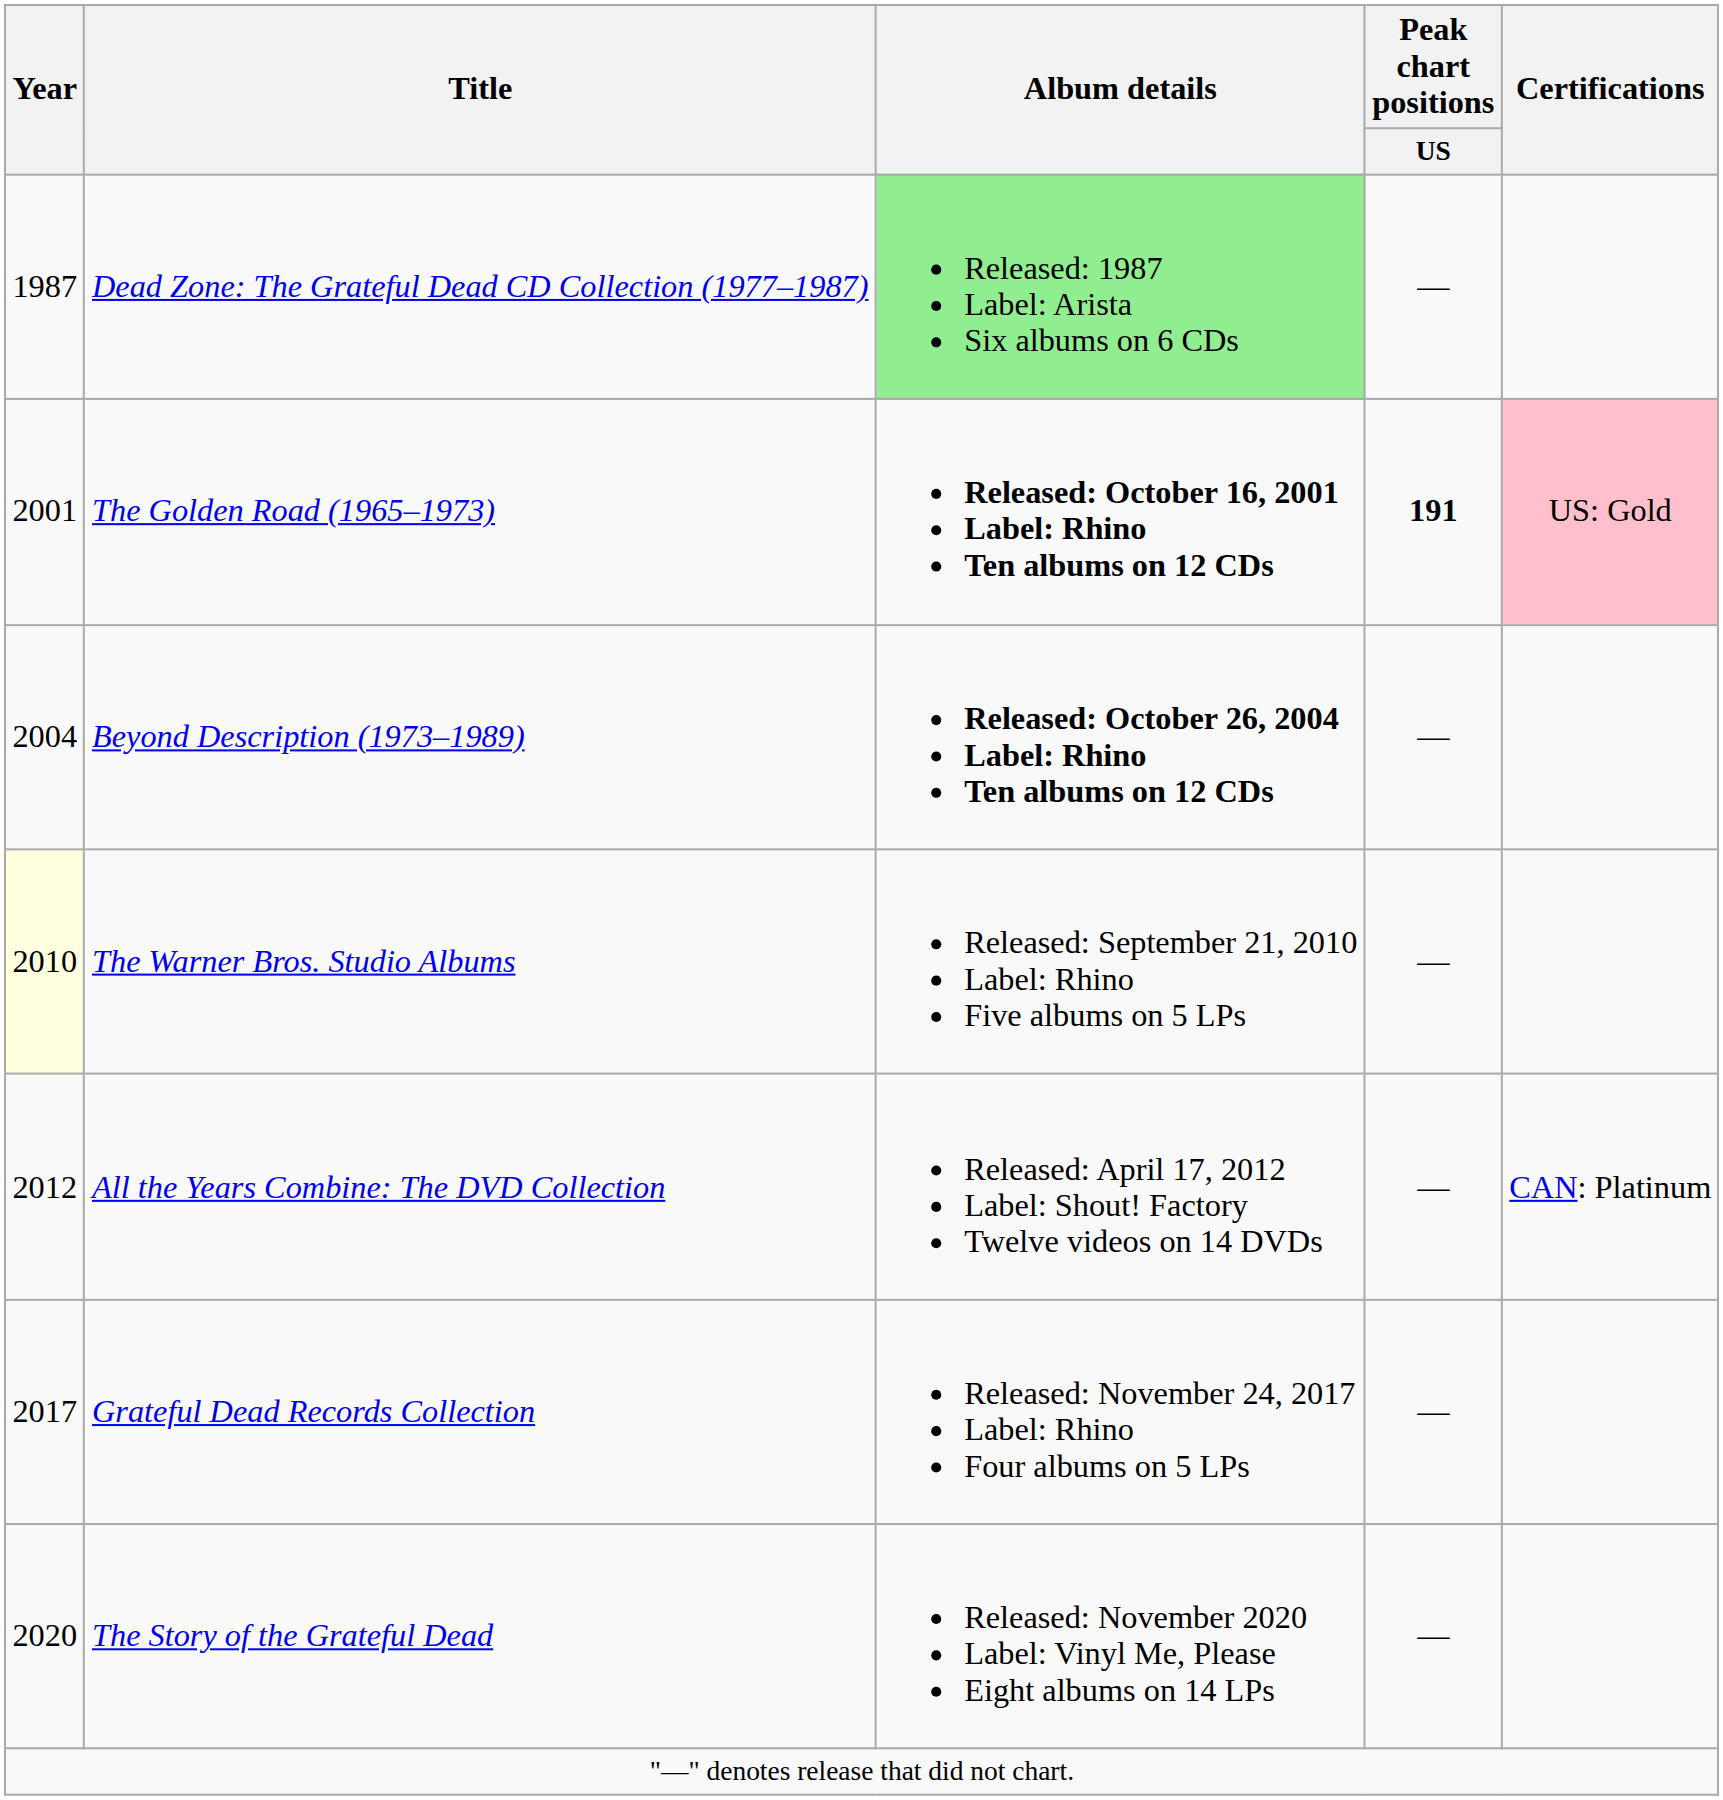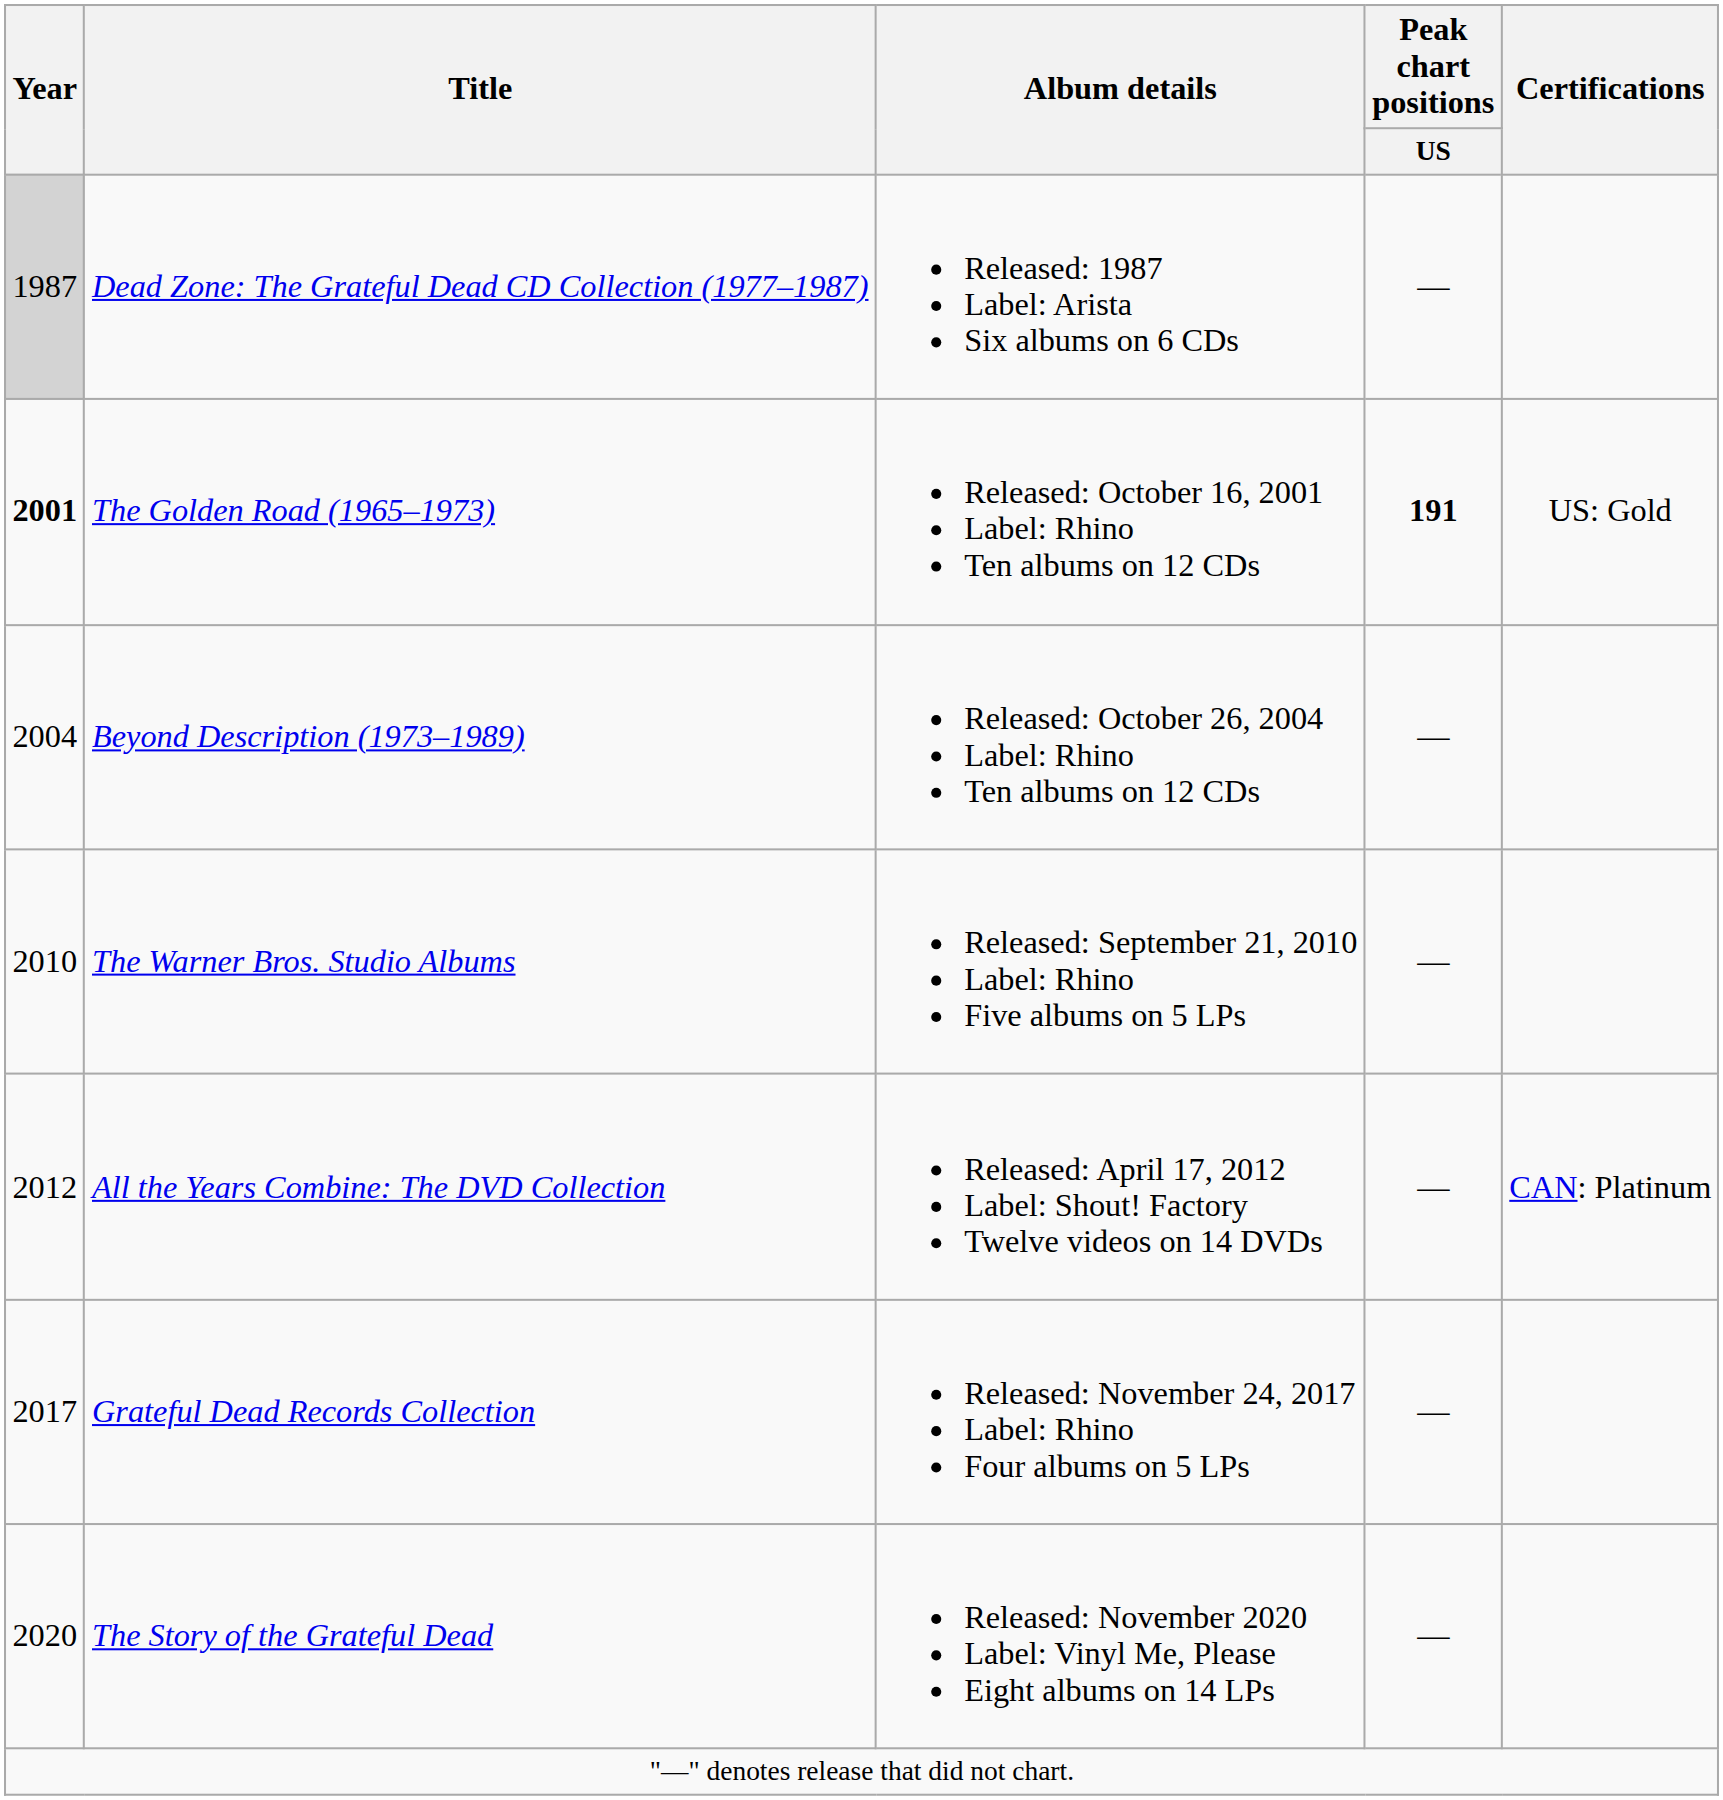(45, 286) no background -> (45, 286) lightgrey background
(1120, 305) lightgreen background -> (1120, 305) no background
(45, 511) normal -> (45, 511) bold
(1120, 530) bold -> (1120, 530) normal
(1610, 511) pink background -> (1610, 511) no background
(1120, 755) bold -> (1120, 755) normal
(45, 961) lightyellow background -> (45, 961) no background
